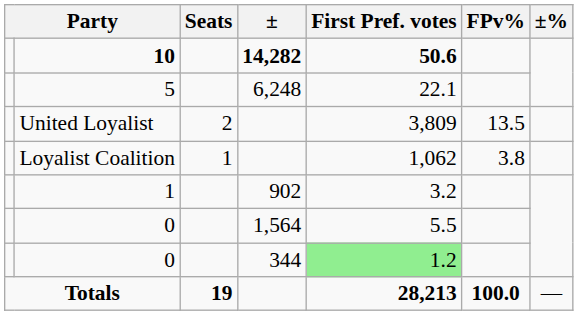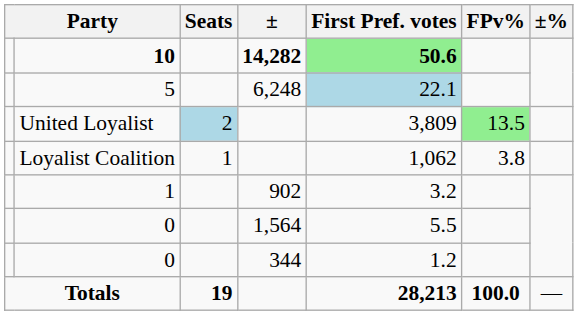(438, 55) no background -> (438, 55) lightgreen background
(438, 89) no background -> (438, 89) lightblue background
(227, 123) no background -> (227, 123) lightblue background
(506, 123) no background -> (506, 123) lightgreen background
(443, 259) lightgreen background -> (443, 259) no background
